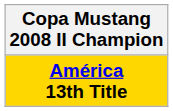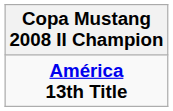(86, 80) gold background -> (86, 80) no background
